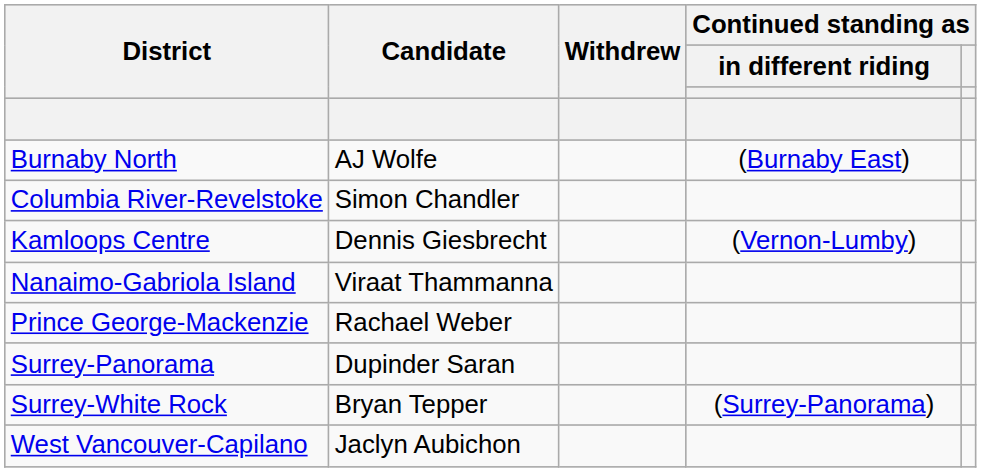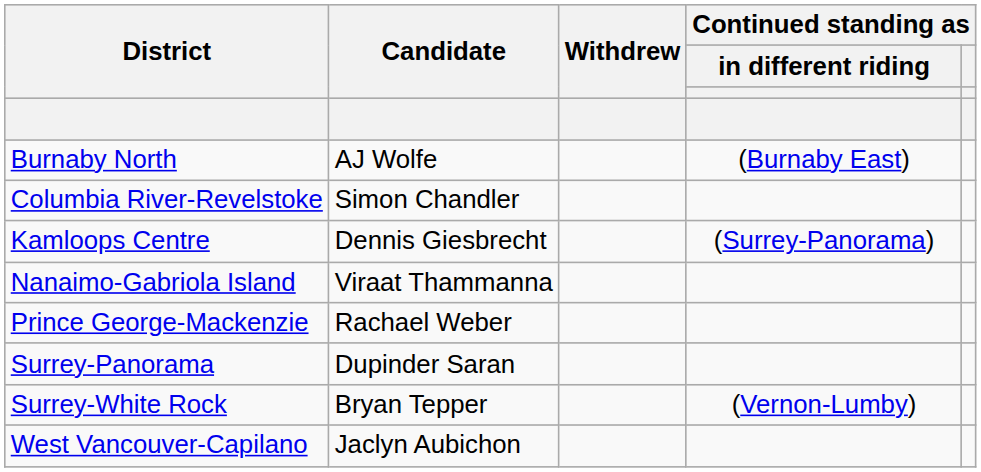(824, 241) (Vernon-Lumby) -> (824, 241) (Surrey-Panorama)
(824, 404) (Surrey-Panorama) -> (824, 404) (Vernon-Lumby)
